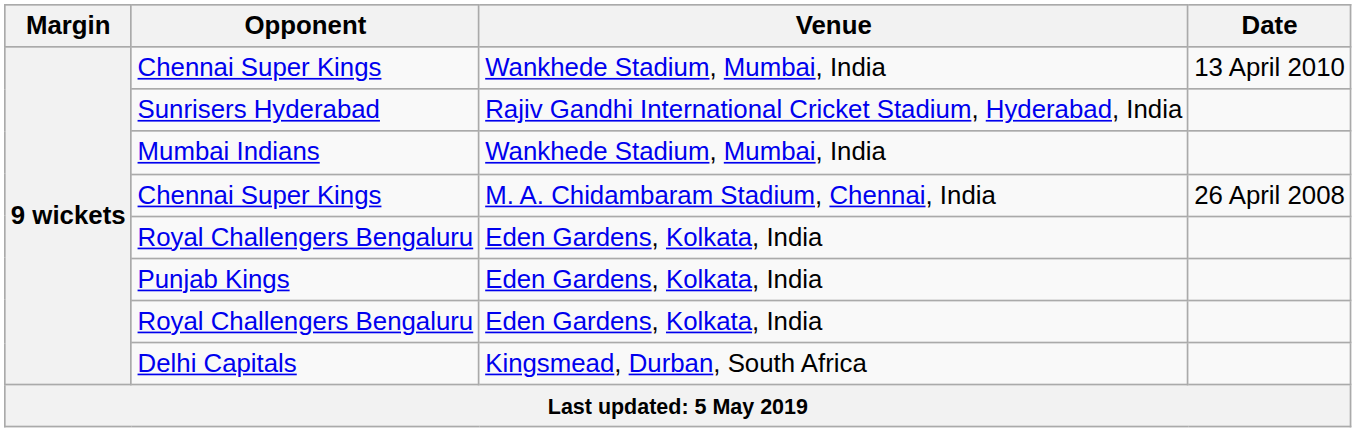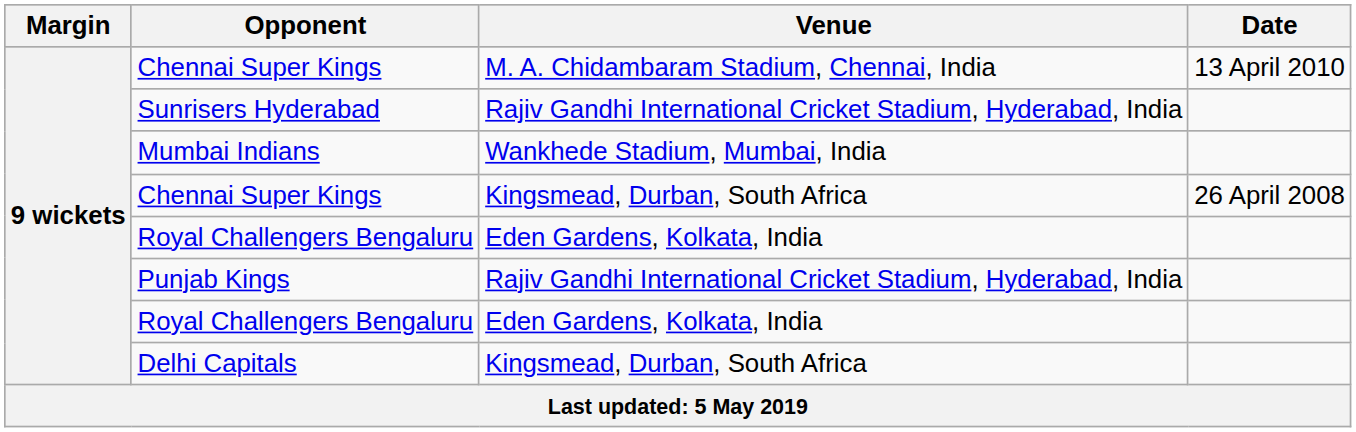(686, 68) Wankhede Stadium, Mumbai, India -> (741, 68) M. A. Chidambaram Stadium, Chennai, India
(741, 194) M. A. Chidambaram Stadium, Chennai, India -> (676, 194) Kingsmead, Durban, South Africa
(654, 279) Eden Gardens, Kolkata, India -> (834, 279) Rajiv Gandhi International Cricket Stadium, Hyderabad, India
